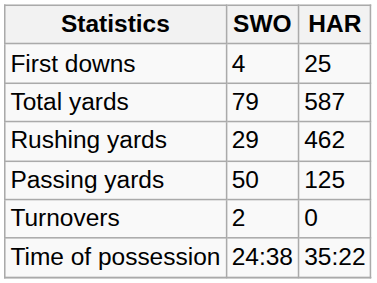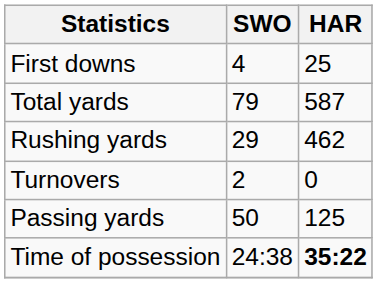rows swapped: (87, 179) <-> (65, 218)
(335, 257) normal -> (336, 257) bold
